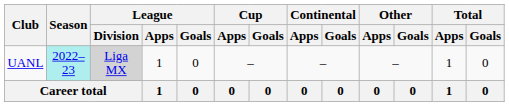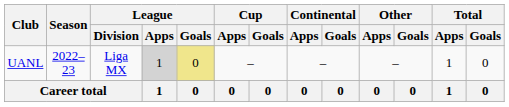(68, 63) paleturquoise background -> (68, 63) no background
(116, 63) lightgrey background -> (116, 63) no background
(159, 63) no background -> (159, 63) lightgrey background
(195, 63) no background -> (195, 63) khaki background
